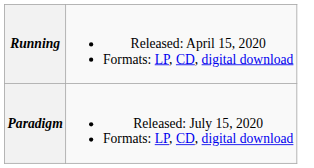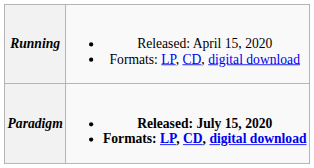(181, 131) normal -> (188, 131) bold
